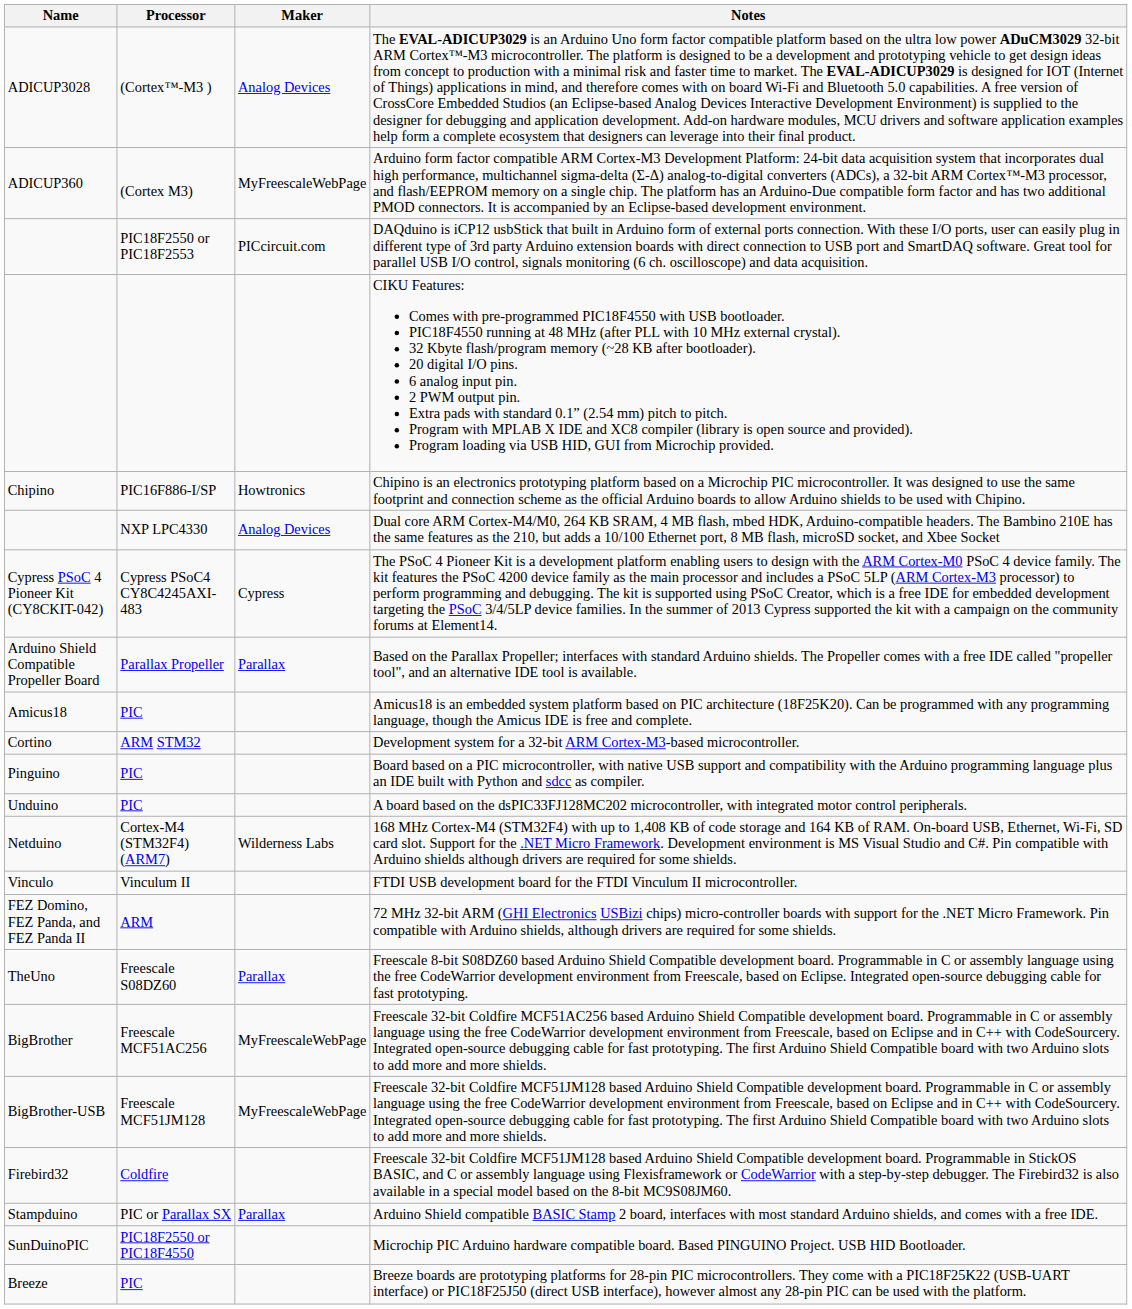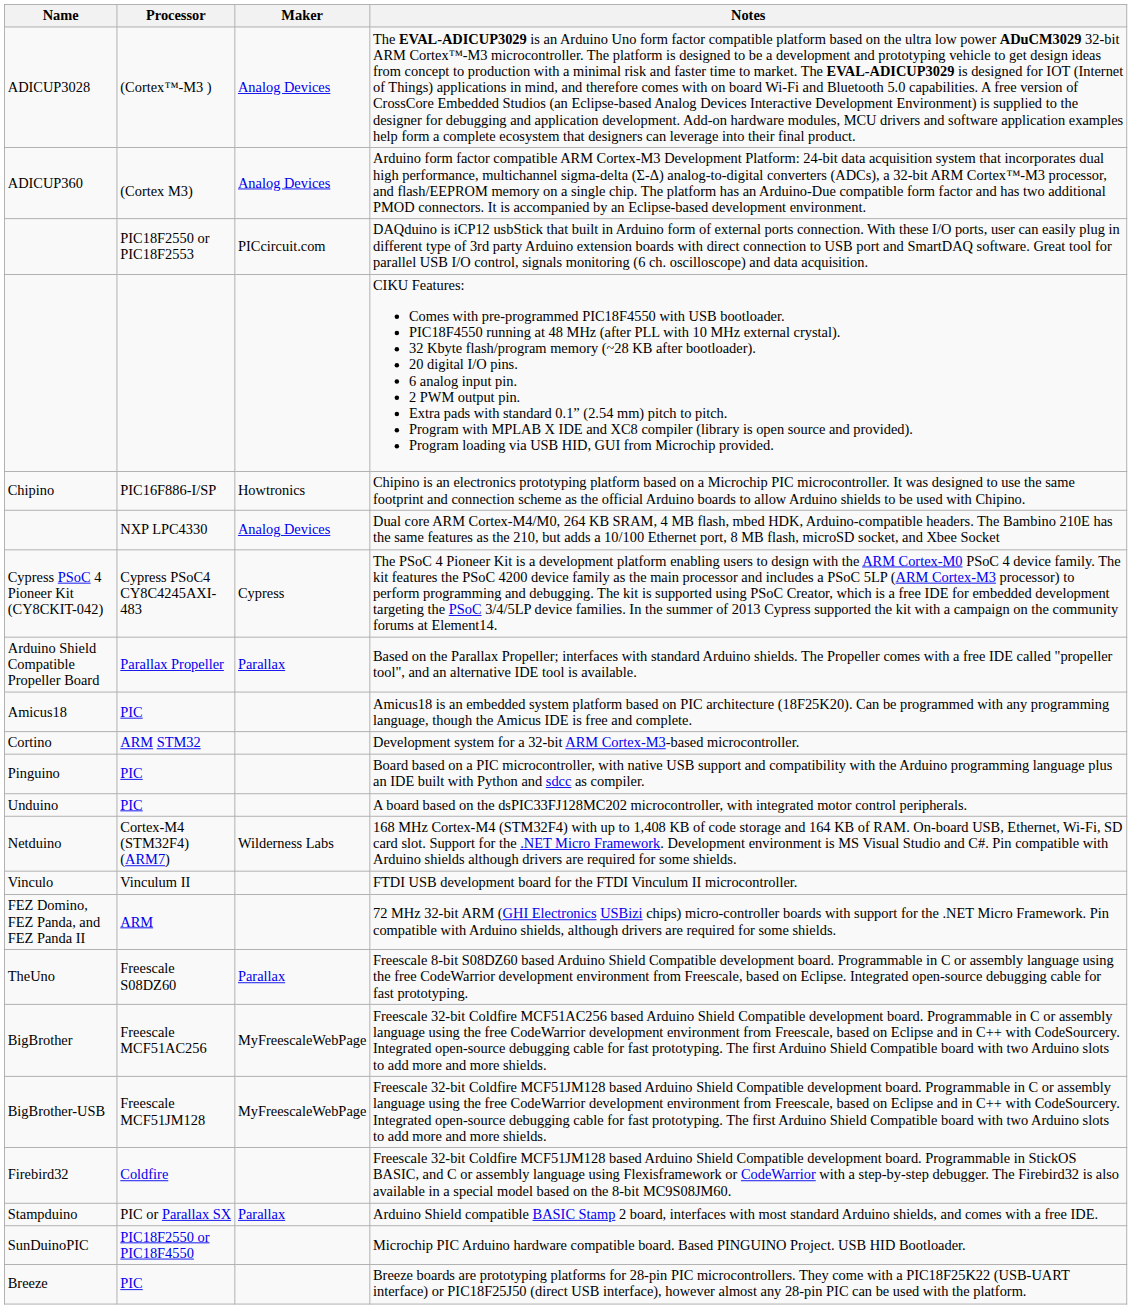(302, 183) MyFreescaleWebPage -> (284, 183) Analog Devices
